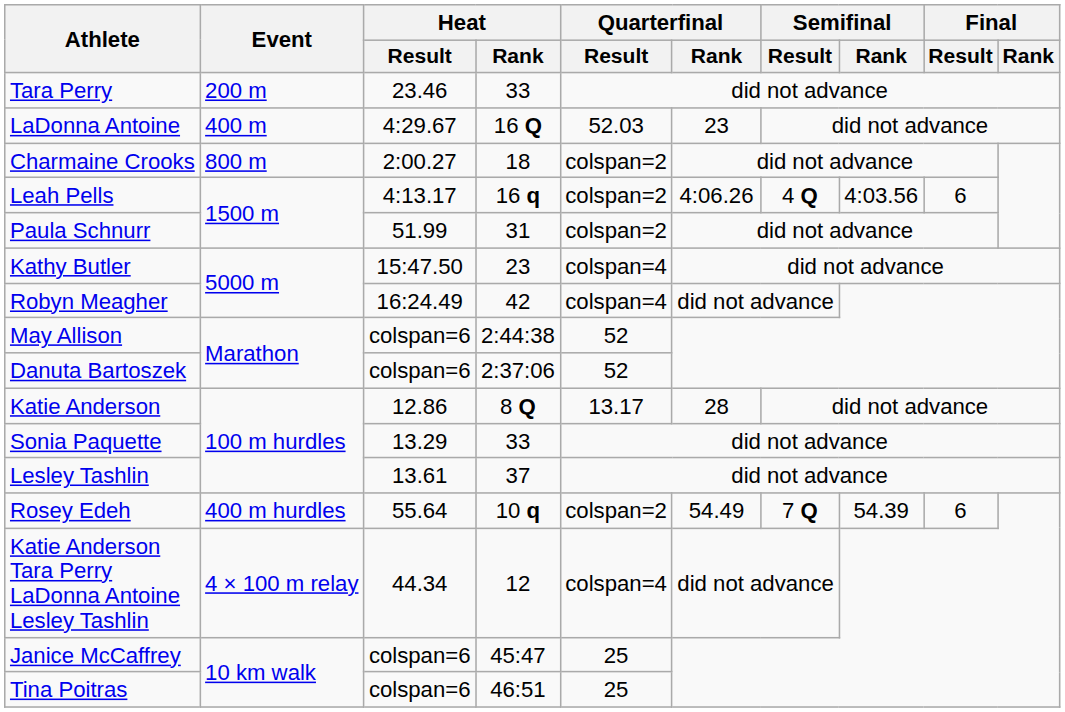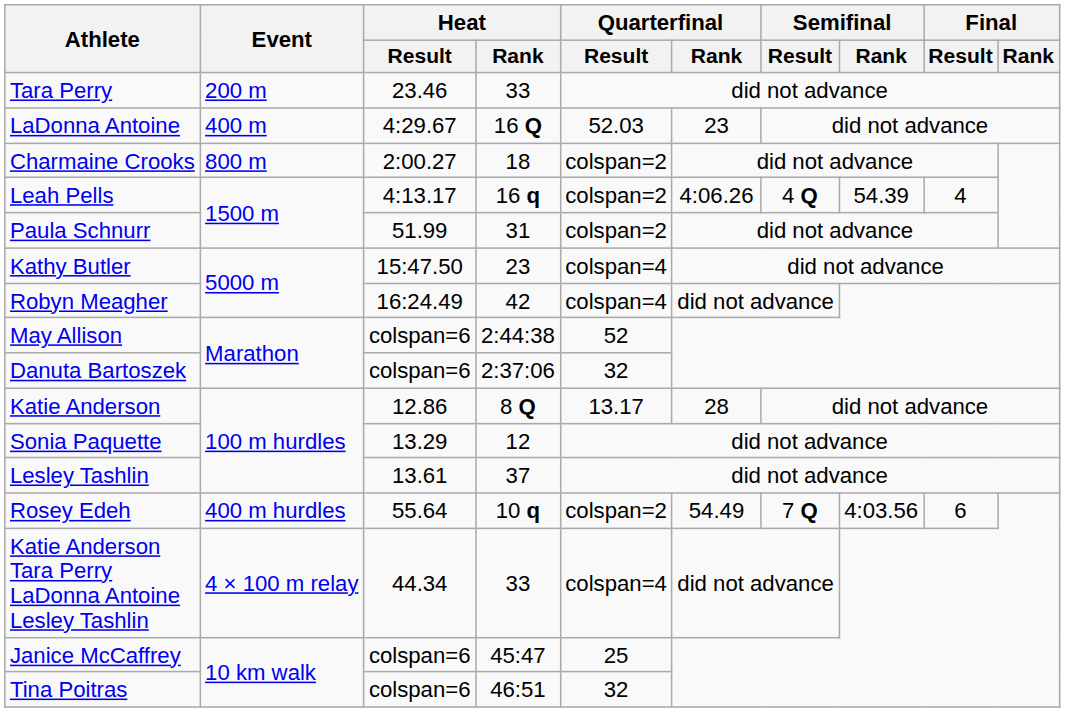(881, 196) 4:03.56 -> (881, 196) 54.39
(960, 196) 6 -> (960, 196) 4
(616, 371) 52 -> (616, 371) 32
(518, 441) 33 -> (518, 441) 12
(881, 511) 54.39 -> (881, 511) 4:03.56
(518, 583) 12 -> (518, 583) 33
(616, 690) 25 -> (616, 690) 32
